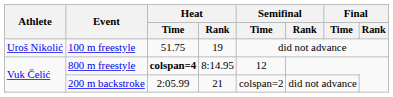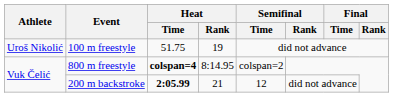(261, 66) 12 -> (261, 66) colspan=2
(173, 84) normal -> (173, 84) bold
(261, 84) colspan=2 -> (261, 84) 12
